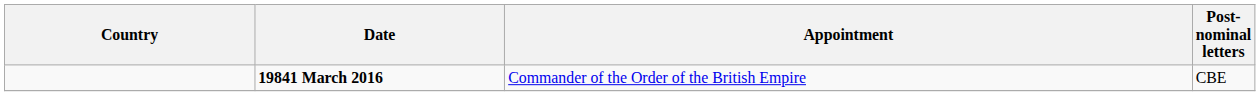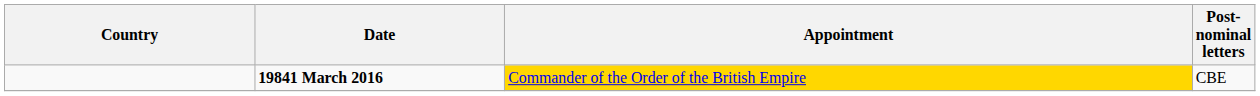(657, 77) no background -> (657, 77) gold background
